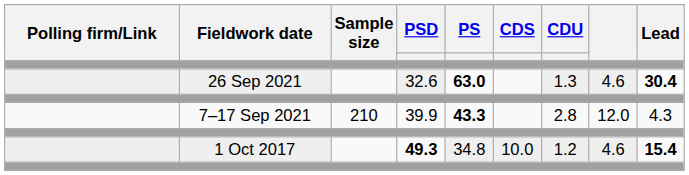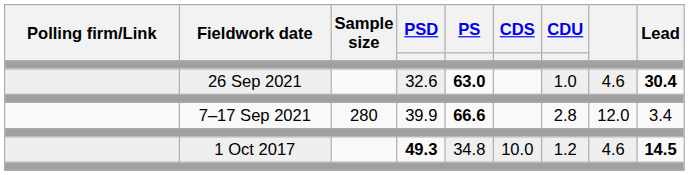(565, 82) 1.3 -> (565, 82) 1.0
(364, 116) 210 -> (364, 116) 280
(469, 116) 43.3 -> (469, 116) 66.6
(660, 116) 4.3 -> (660, 116) 3.4
(660, 150) 15.4 -> (660, 150) 14.5
